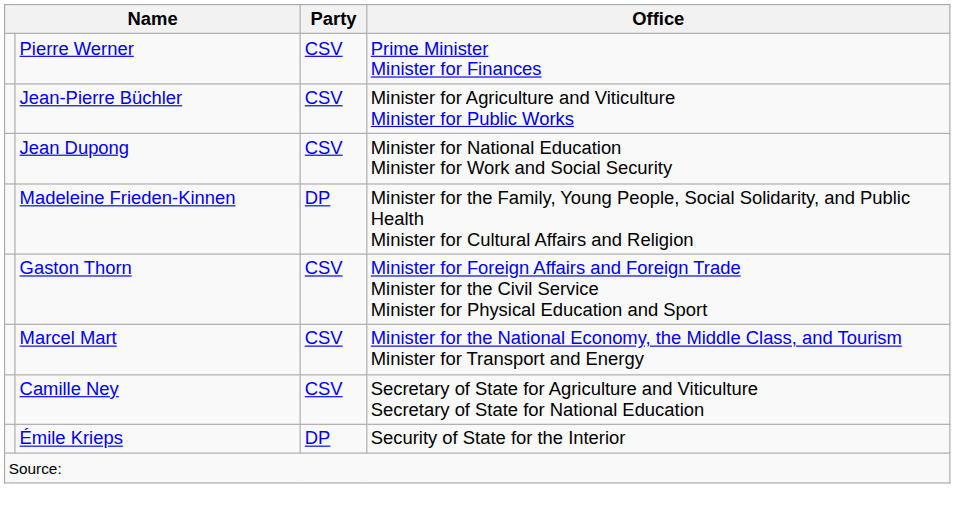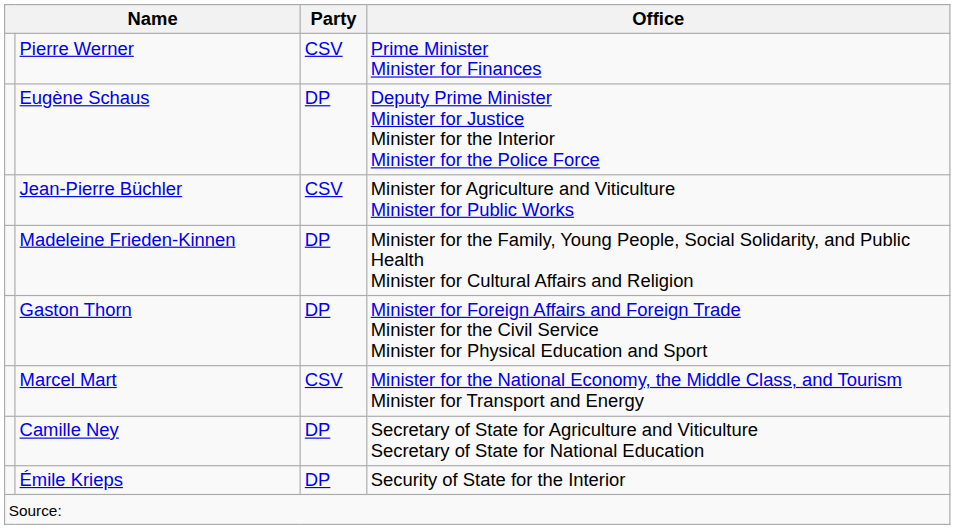+ row: (85, 98)
- row: (74, 148)
(324, 268) CSV -> (318, 309) DP
(324, 388) CSV -> (318, 430) DP
